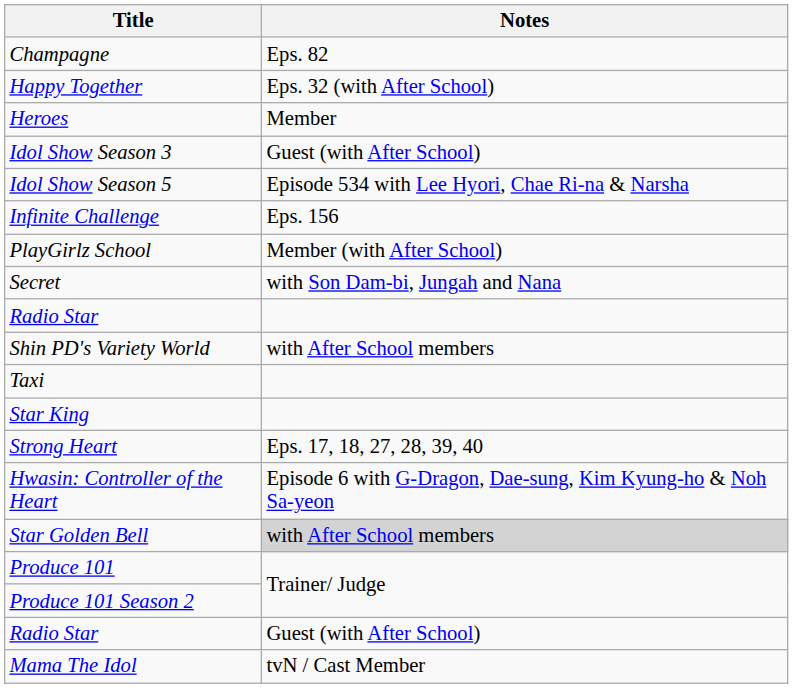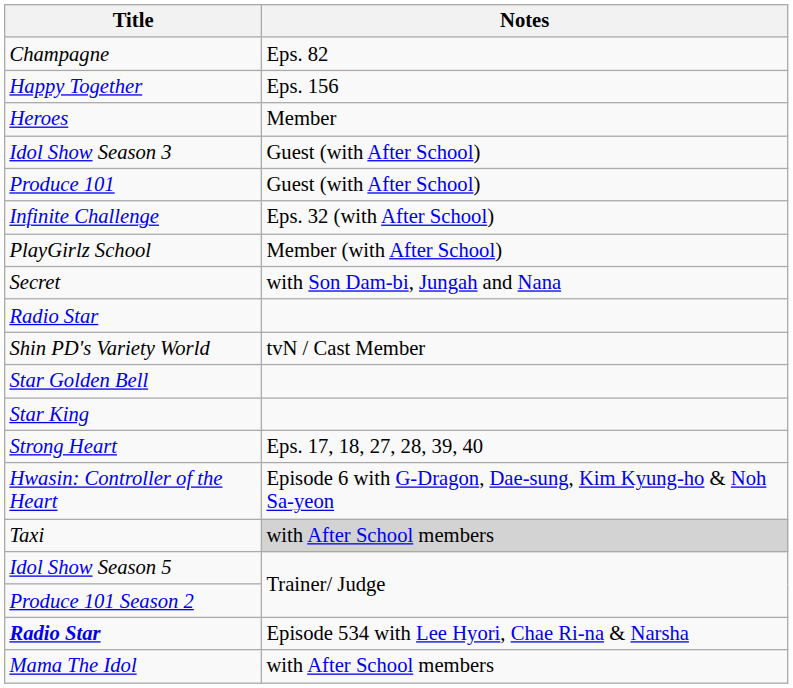(380, 86) Eps. 32 (with After School) -> (303, 86) Eps. 156
(91, 184) Idol Show Season 5 -> (62, 184) Produce 101
(478, 184) Episode 534 with Lee Hyori, Chae Ri-na & Narsha -> (373, 184) Guest (with After School)
(303, 217) Eps. 156 -> (380, 217) Eps. 32 (with After School)
(380, 348) with After School members -> (346, 348) tvN / Cast Member
(27, 380) Taxi -> (79, 380) Star Golden Bell
(79, 535) Star Golden Bell -> (27, 535) Taxi
(62, 567) Produce 101 -> (91, 567) Idol Show Season 5
(54, 633) normal -> (55, 633) bold
(373, 633) Guest (with After School) -> (478, 633) Episode 534 with Lee Hyori, Chae Ri-na & Narsha
(346, 666) tvN / Cast Member -> (380, 666) with After School members
